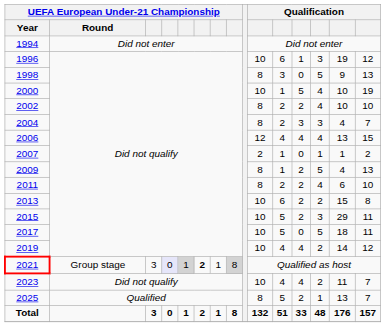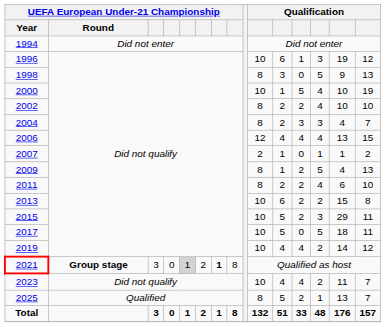(98, 265) normal -> (99, 265) bold
(170, 265) lavender background -> (172, 265) no background
(202, 265) bold -> (203, 265) normal
(218, 265) normal -> (219, 265) bold
(235, 265) lightgrey background -> (235, 265) no background
